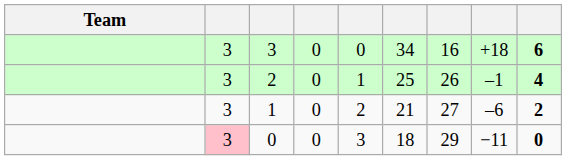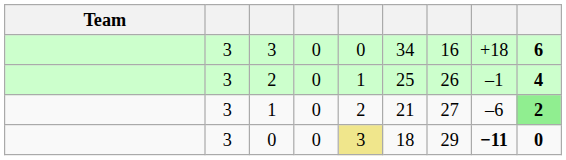(539, 109) no background -> (539, 109) lightgreen background
(227, 140) pink background -> (227, 140) no background
(361, 140) no background -> (361, 140) khaki background
(494, 140) normal -> (494, 140) bold
